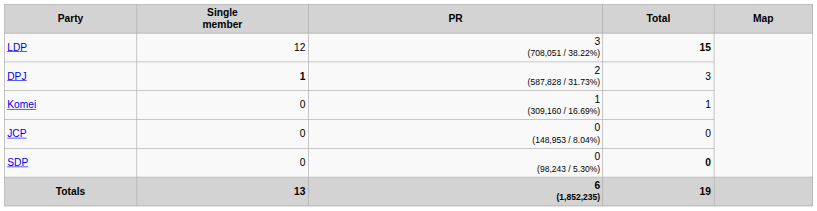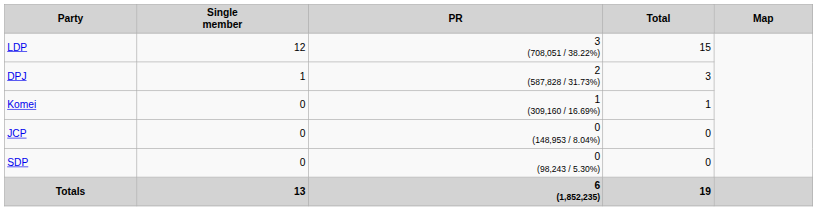(705, 47) bold -> (705, 47) normal
(303, 76) bold -> (303, 76) normal
(708, 162) bold -> (708, 162) normal
